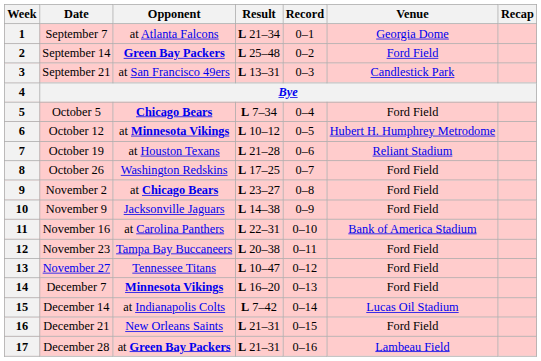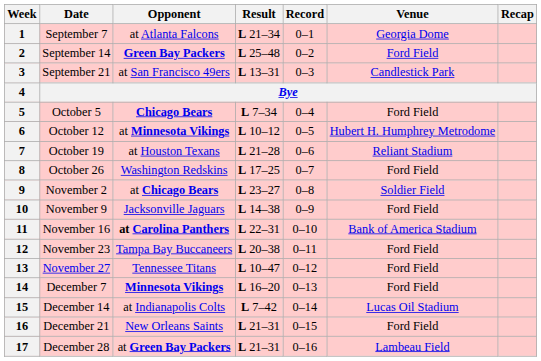(412, 190) Ford Field -> (412, 190) Soldier Field
(174, 229) normal -> (174, 229) bold
